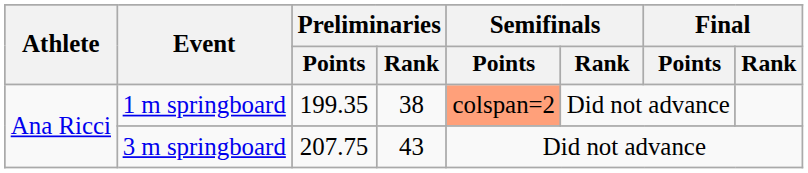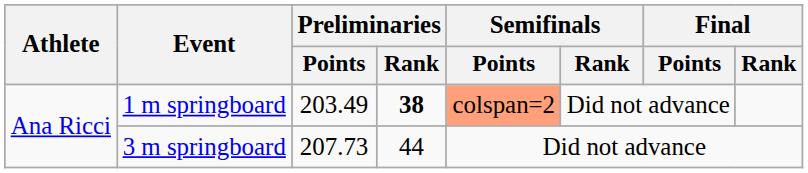(334, 105) 199.35 -> (334, 105) 203.49
(412, 105) normal -> (412, 105) bold
(334, 146) 207.75 -> (334, 146) 207.73
(412, 146) 43 -> (412, 146) 44
